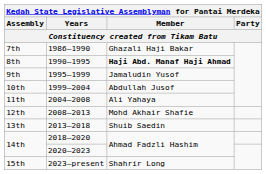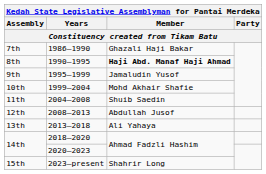(142, 87) Abdullah Jusof -> (151, 87) Mohd Akhair Shafie
(132, 100) Ali Yahaya -> (137, 100) Shuib Saedin
(151, 112) Mohd Akhair Shafie -> (142, 112) Abdullah Jusof
(137, 125) Shuib Saedin -> (132, 125) Ali Yahaya
